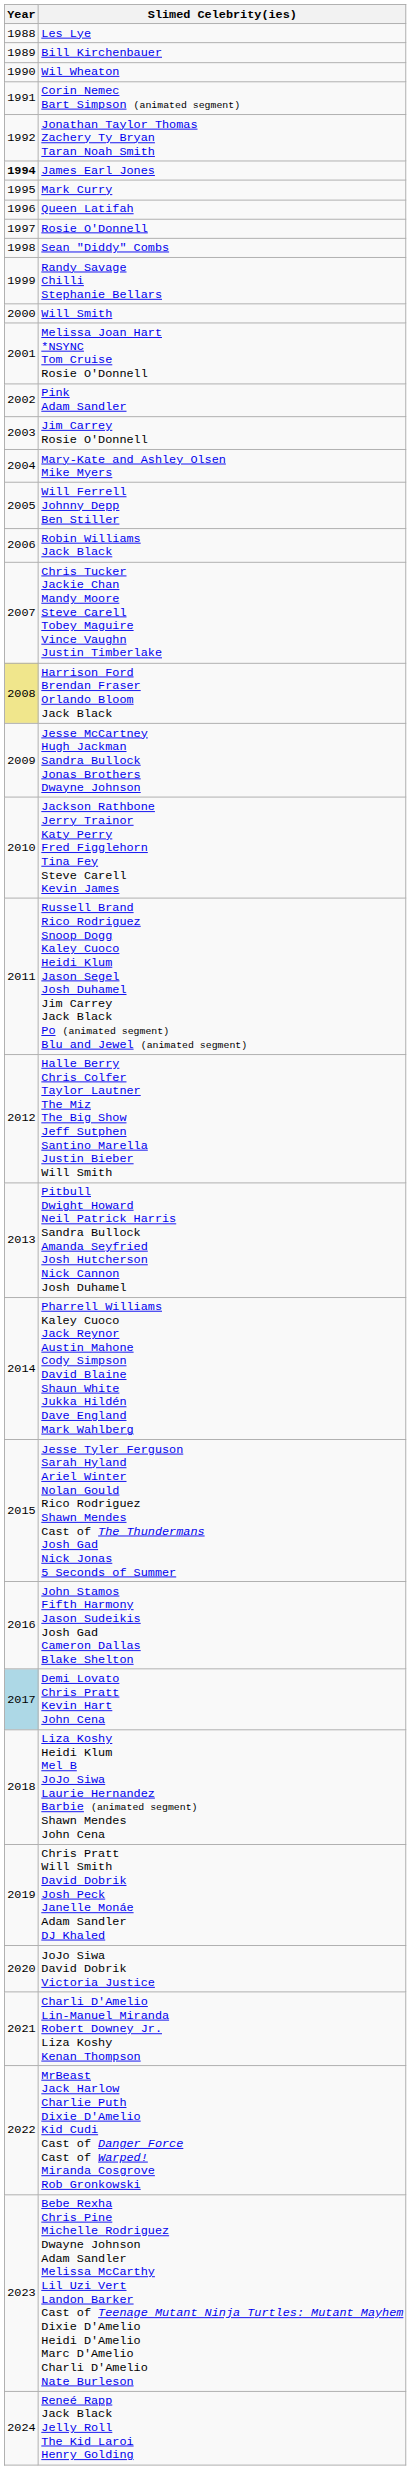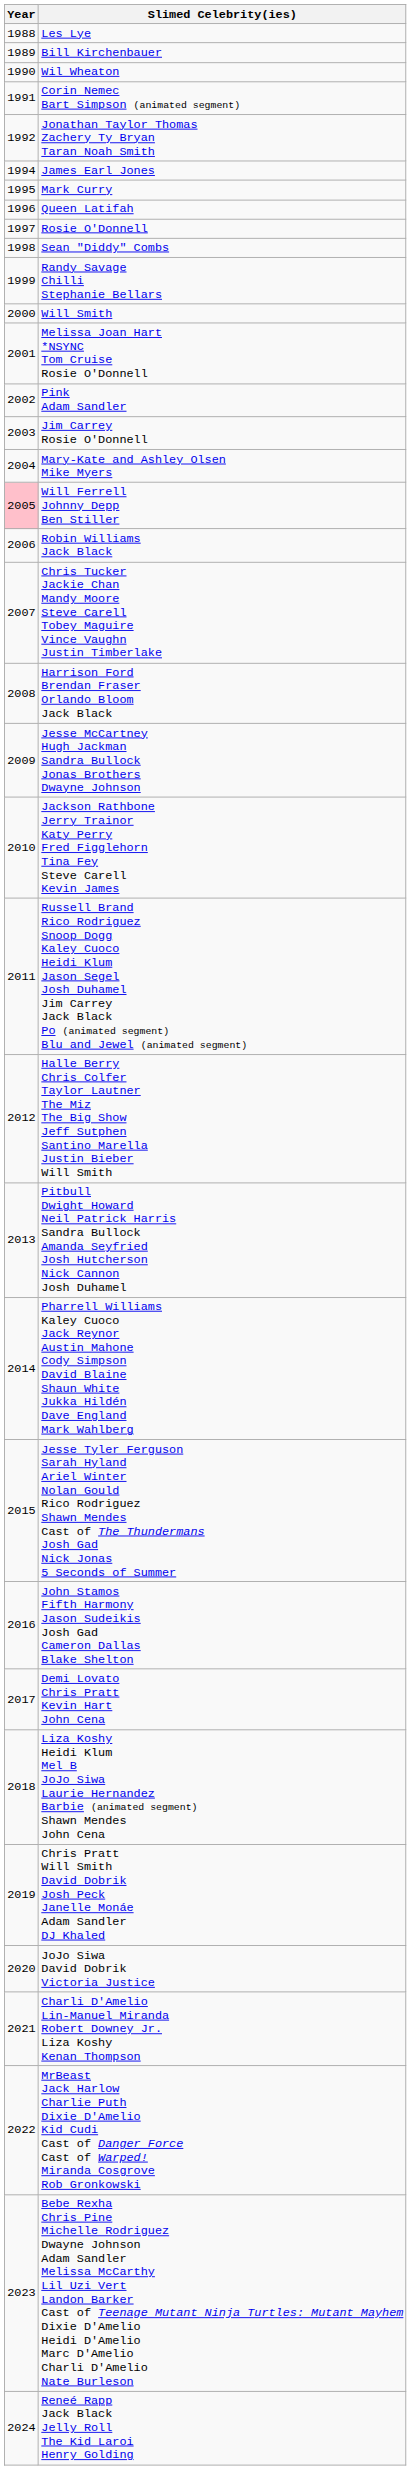(21, 171) bold -> (21, 171) normal
(21, 506) no background -> (21, 506) pink background
(21, 693) khaki background -> (21, 693) no background
(21, 1699) lightblue background -> (21, 1699) no background
